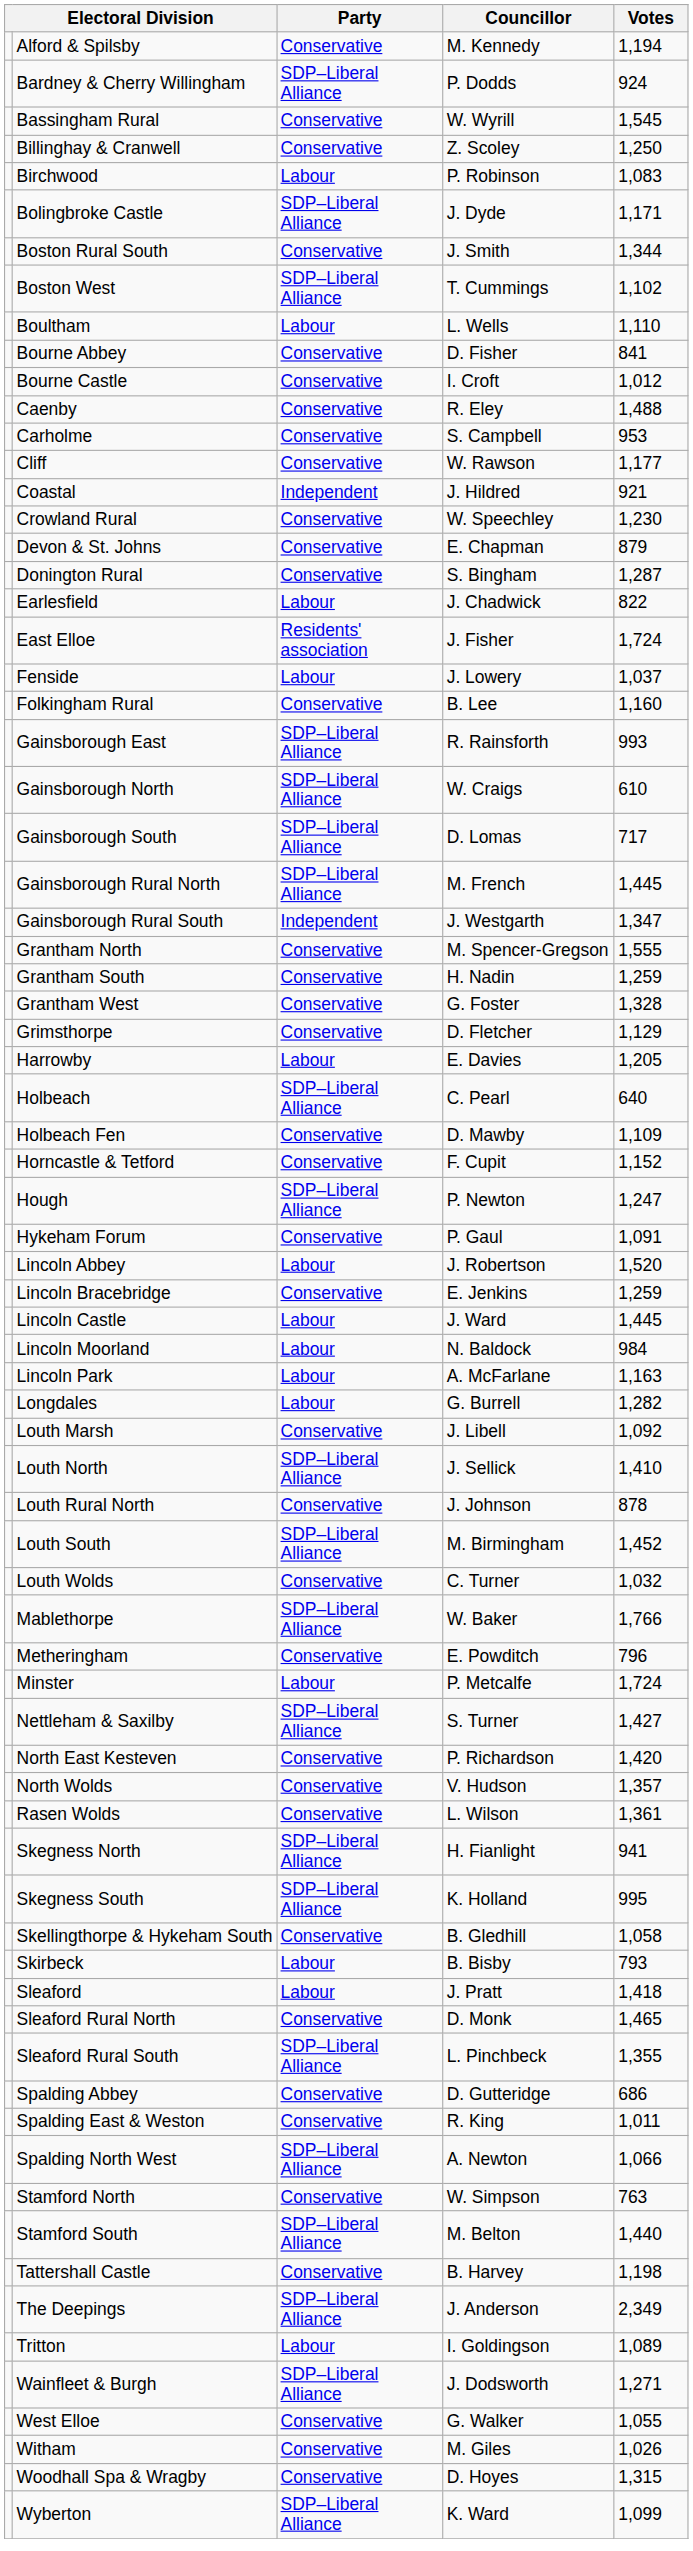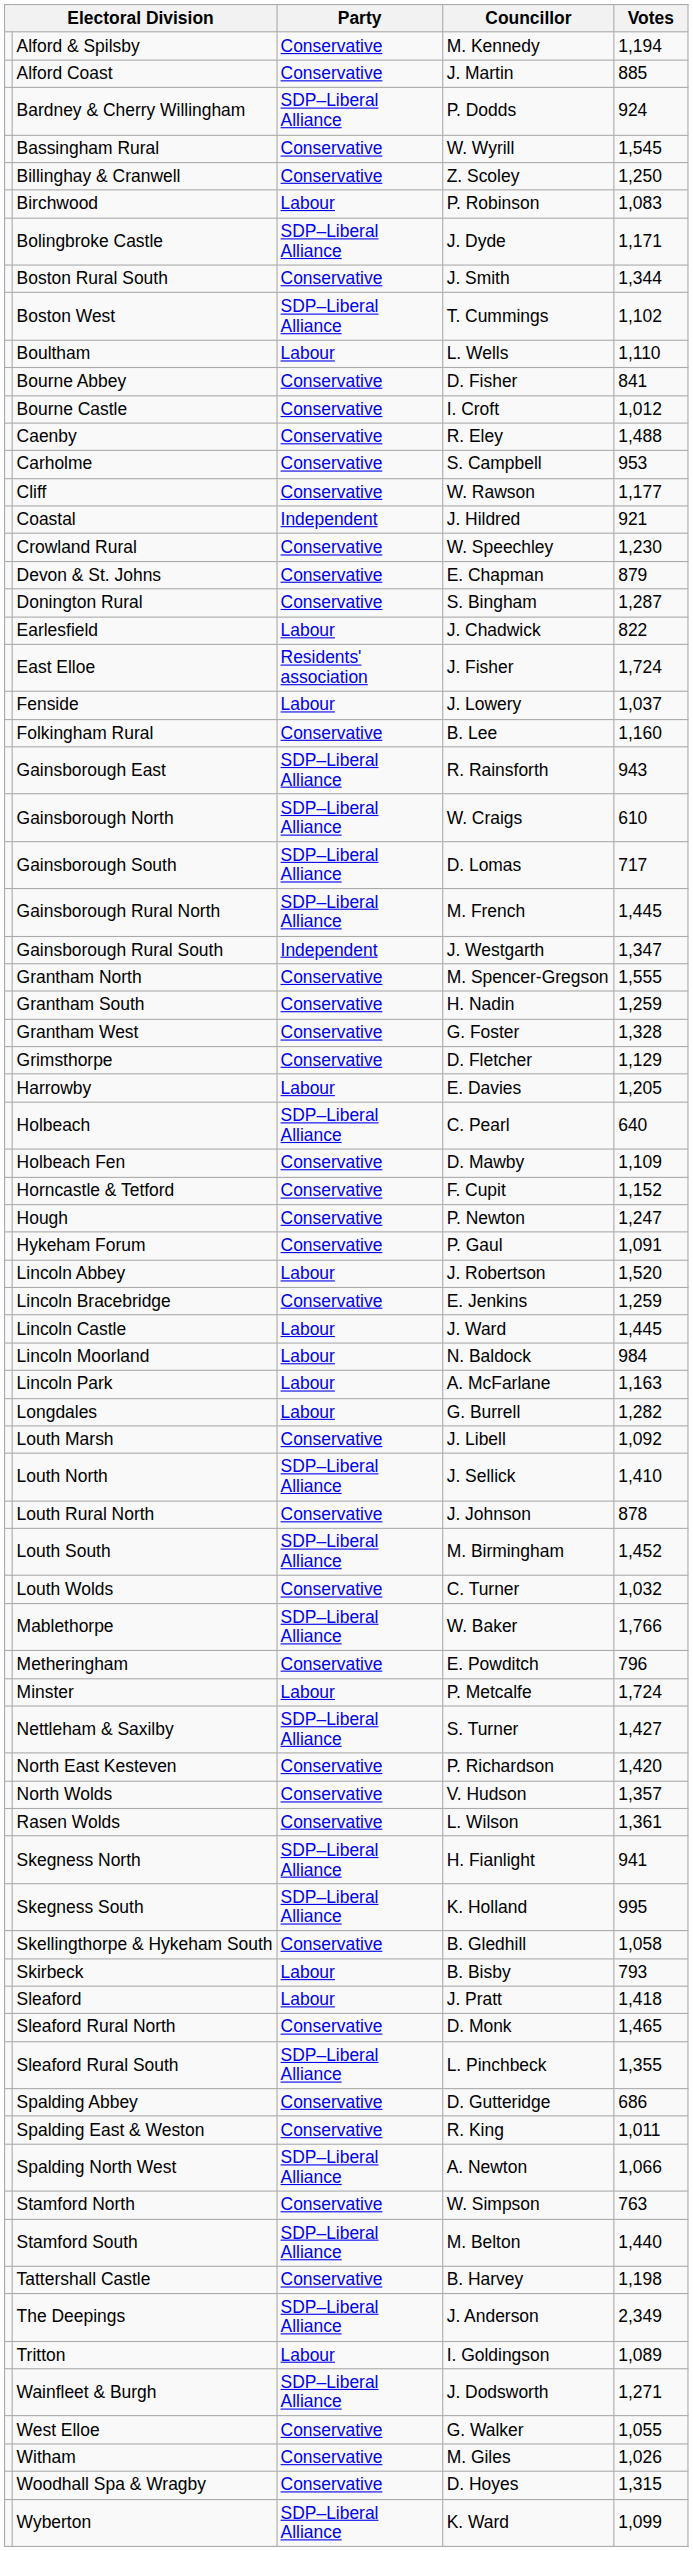+ row: (65, 73)
(633, 742) 993 -> (633, 770) 943
(330, 1200) SDP–Liberal Alliance -> (331, 1218) Conservative
